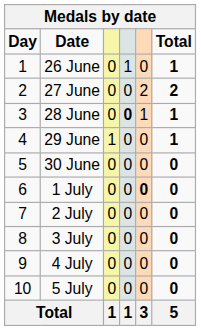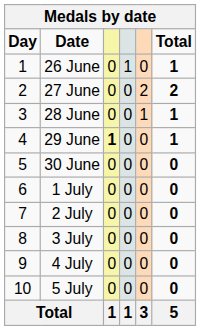(128, 115) bold -> (128, 115) normal
(112, 140) normal -> (112, 140) bold
(144, 189) bold -> (144, 189) normal
